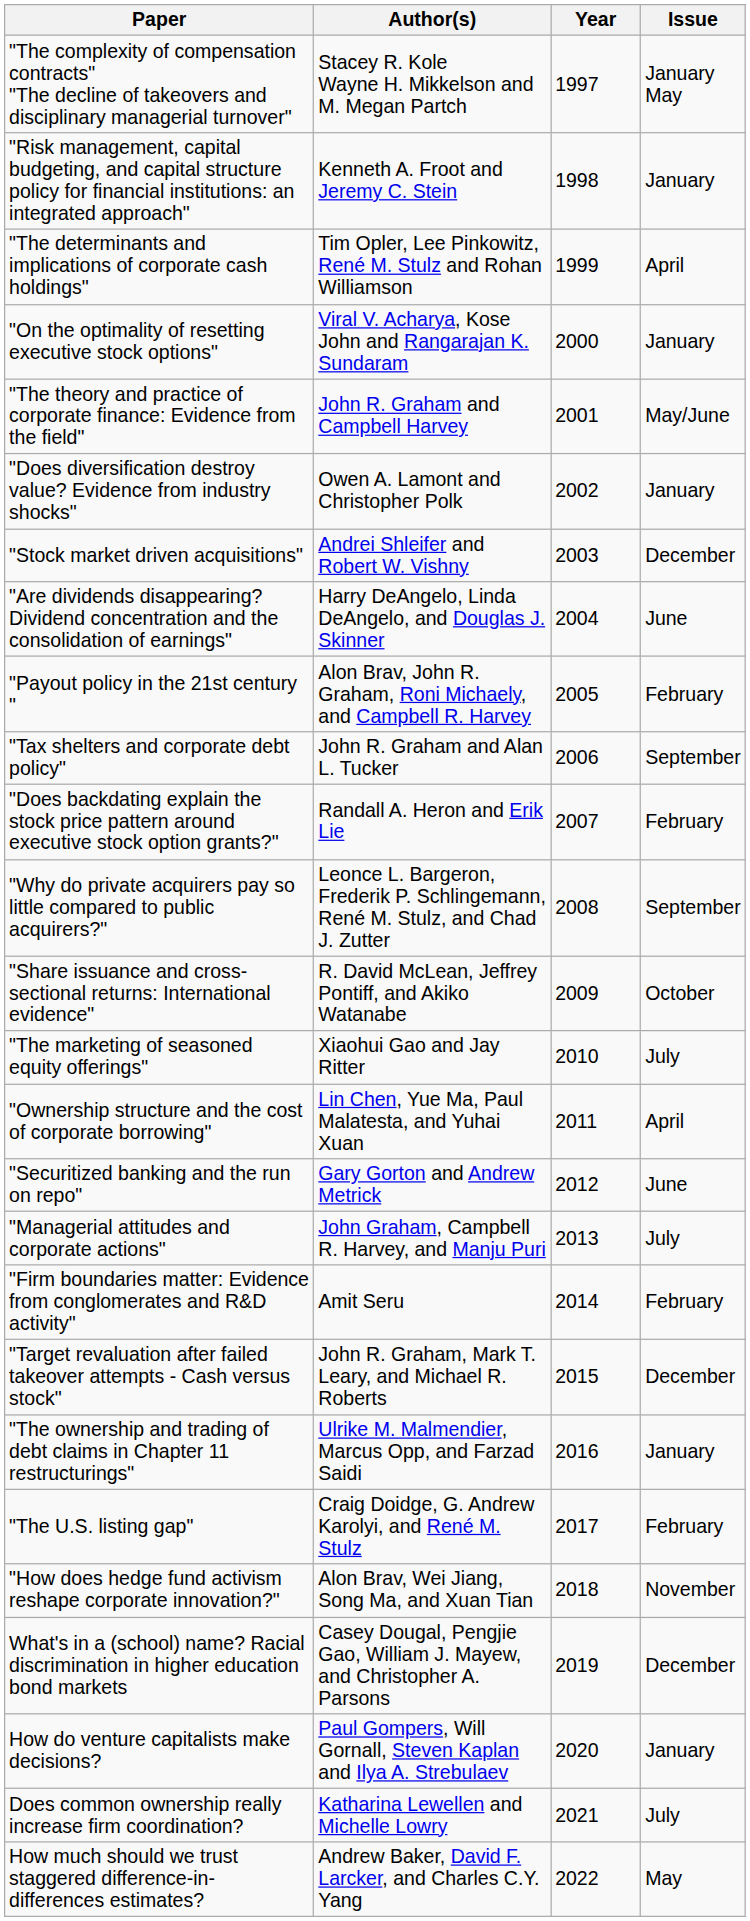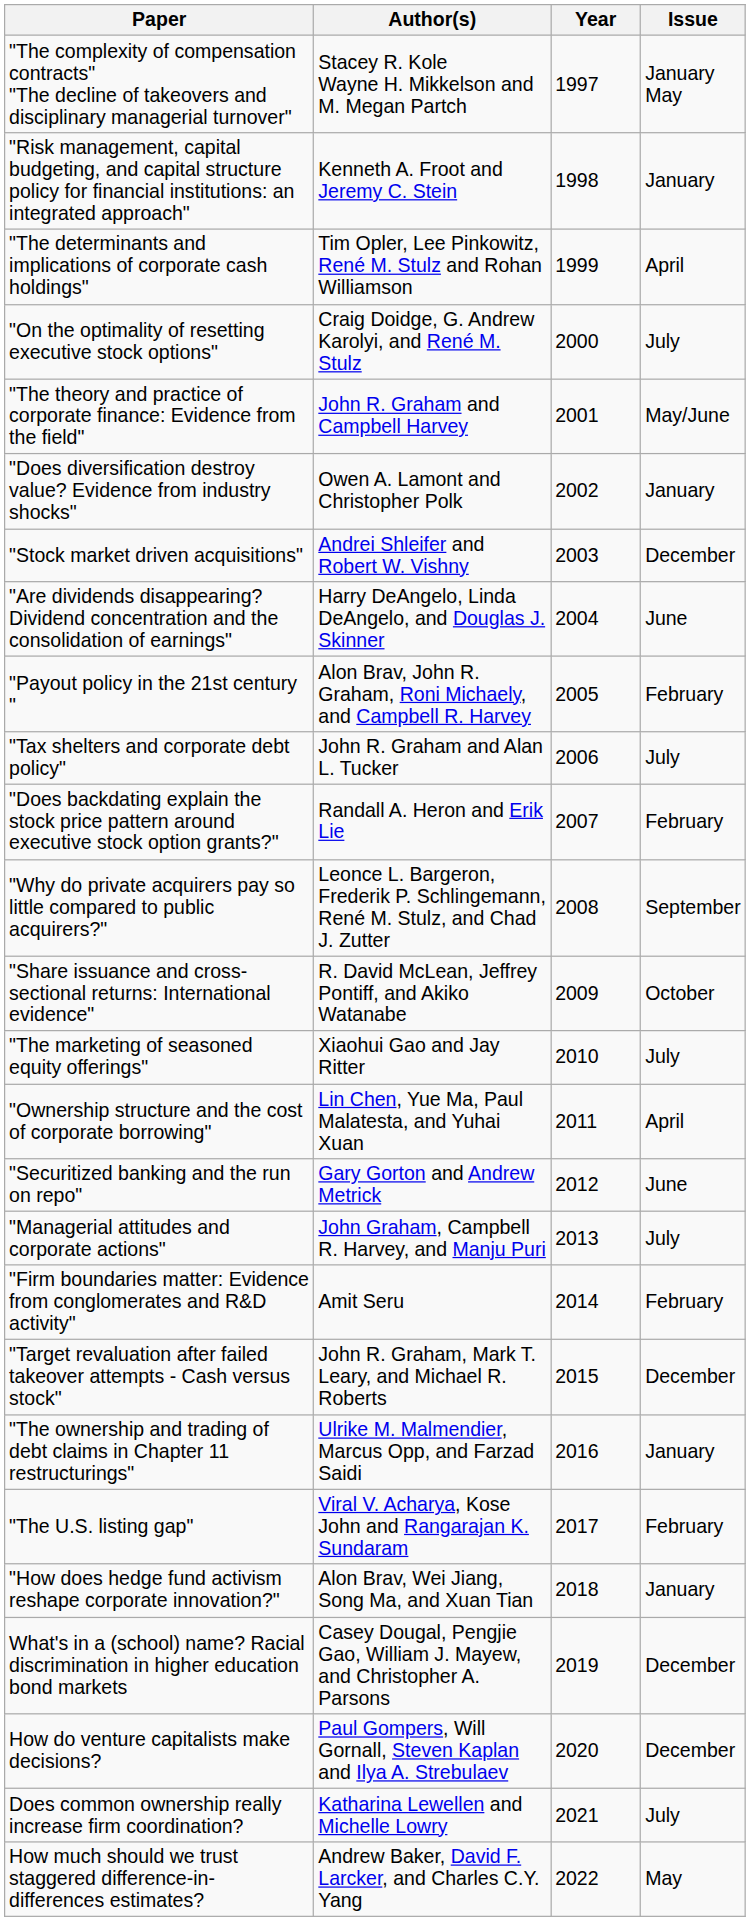(424, 341) Viral V. Acharya, Kose John and Rangarajan K. Sundaram -> (426, 341) Craig Doidge, G. Andrew Karolyi, and René M. Stulz
(680, 341) January -> (663, 341) July
(693, 757) September -> (663, 757) July
(426, 1526) Craig Doidge, G. Andrew Karolyi, and René M. Stulz -> (424, 1526) Viral V. Acharya, Kose John and Rangarajan K. Sundaram
(690, 1590) November -> (680, 1590) January
(680, 1751) January -> (690, 1751) December
